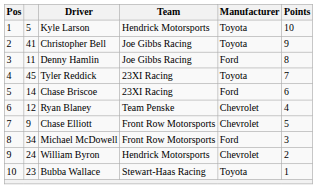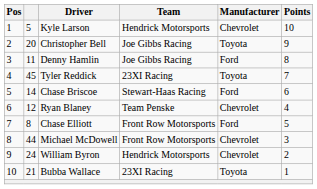(234, 28) Toyota -> (239, 28) Chevrolet
(31, 43) 41 -> (31, 43) 20
(147, 91) 23XI Racing -> (164, 91) Stewart-Haas Racing
(28, 123) 9 -> (28, 123) 8
(239, 123) Chevrolet -> (229, 123) Ford
(31, 139) 34 -> (31, 139) 44
(229, 139) Ford -> (239, 139) Chevrolet
(31, 171) 23 -> (31, 171) 21
(164, 171) Stewart-Haas Racing -> (147, 171) 23XI Racing
